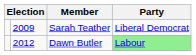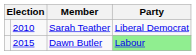(24, 27) 2009 -> (24, 27) 2010
(24, 43) 2012 -> (24, 43) 2015
